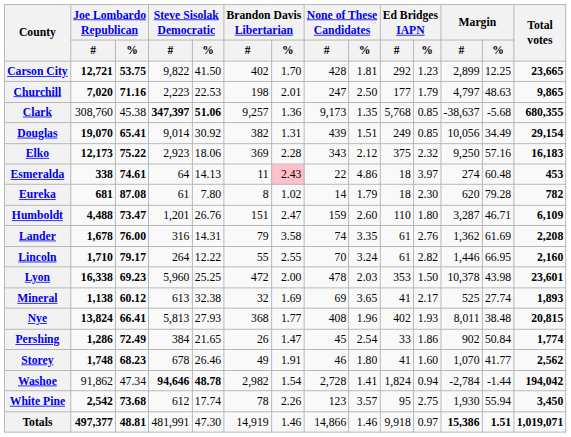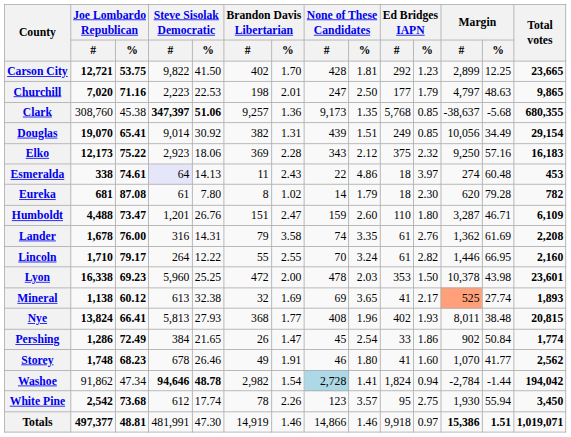(184, 174) no background -> (184, 174) lavender background
(291, 174) pink background -> (291, 174) no background
(471, 298) no background -> (471, 298) lightsalmon background
(333, 381) no background -> (333, 381) lightblue background
